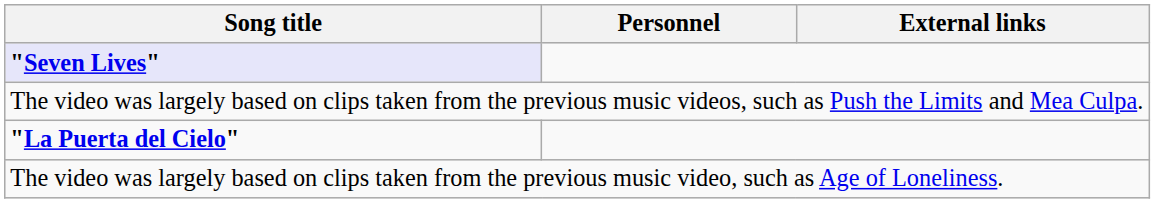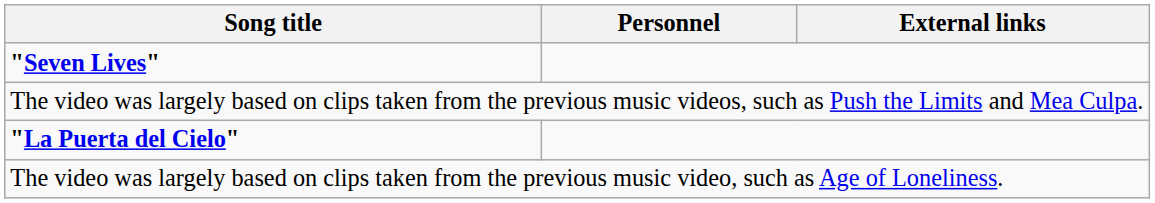(85, 62) lavender background -> (85, 62) no background
